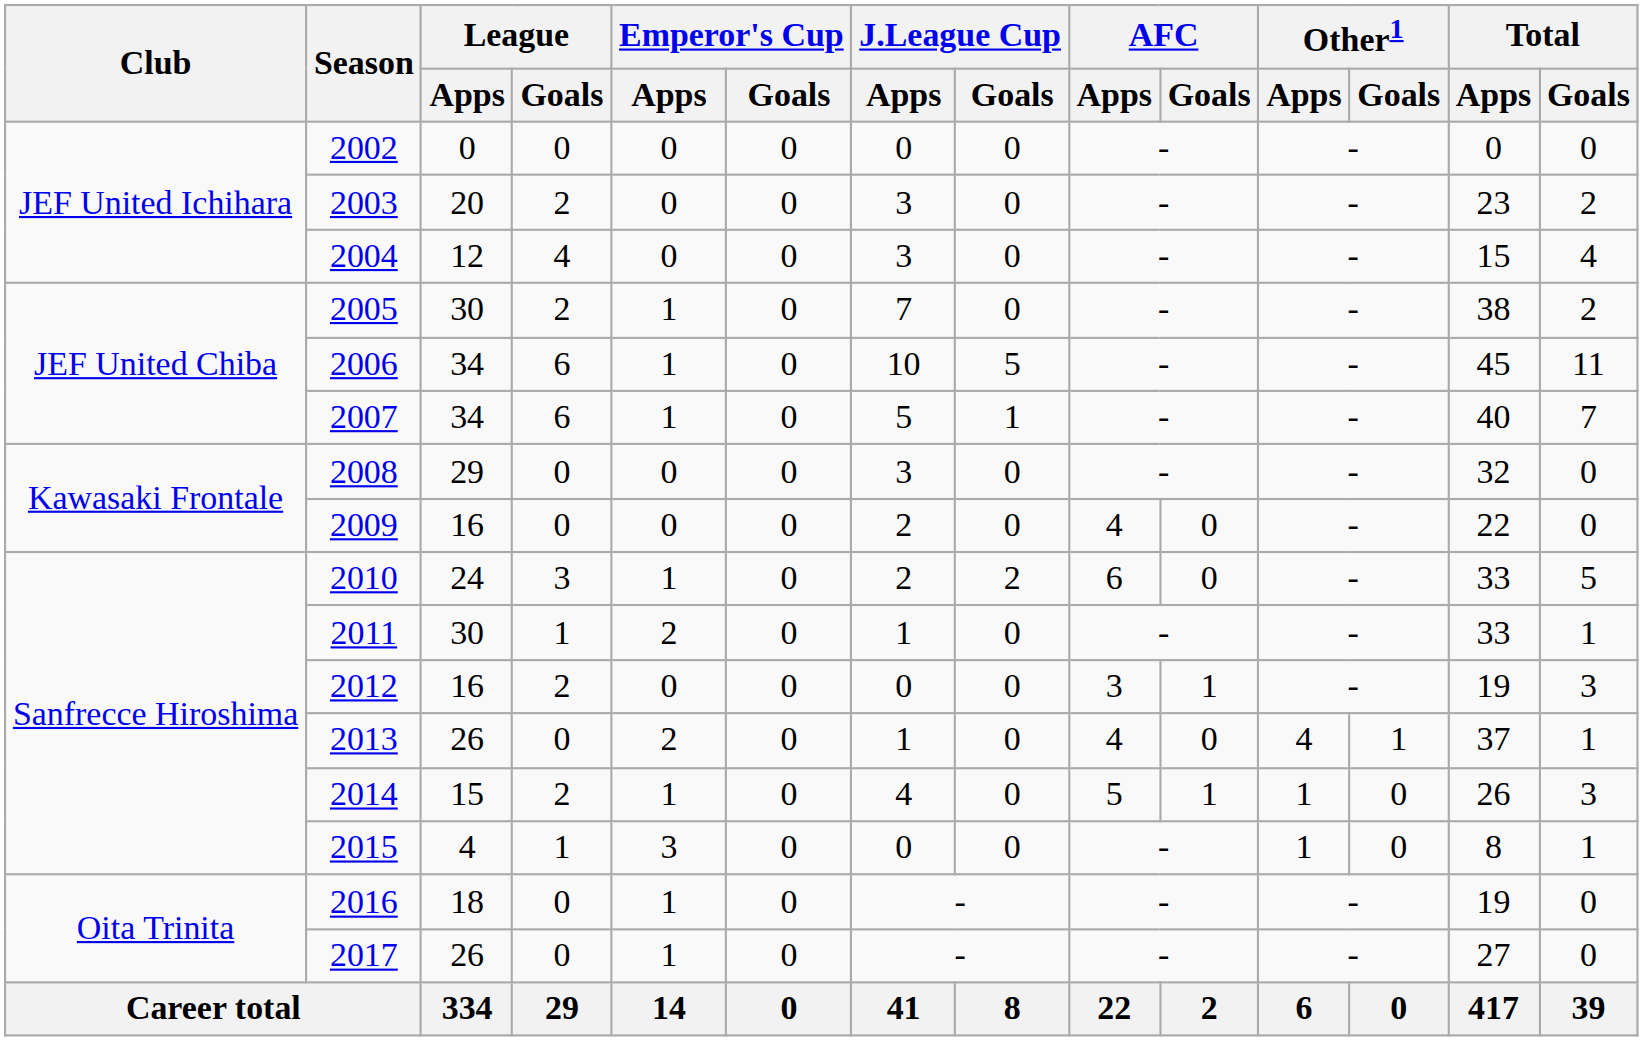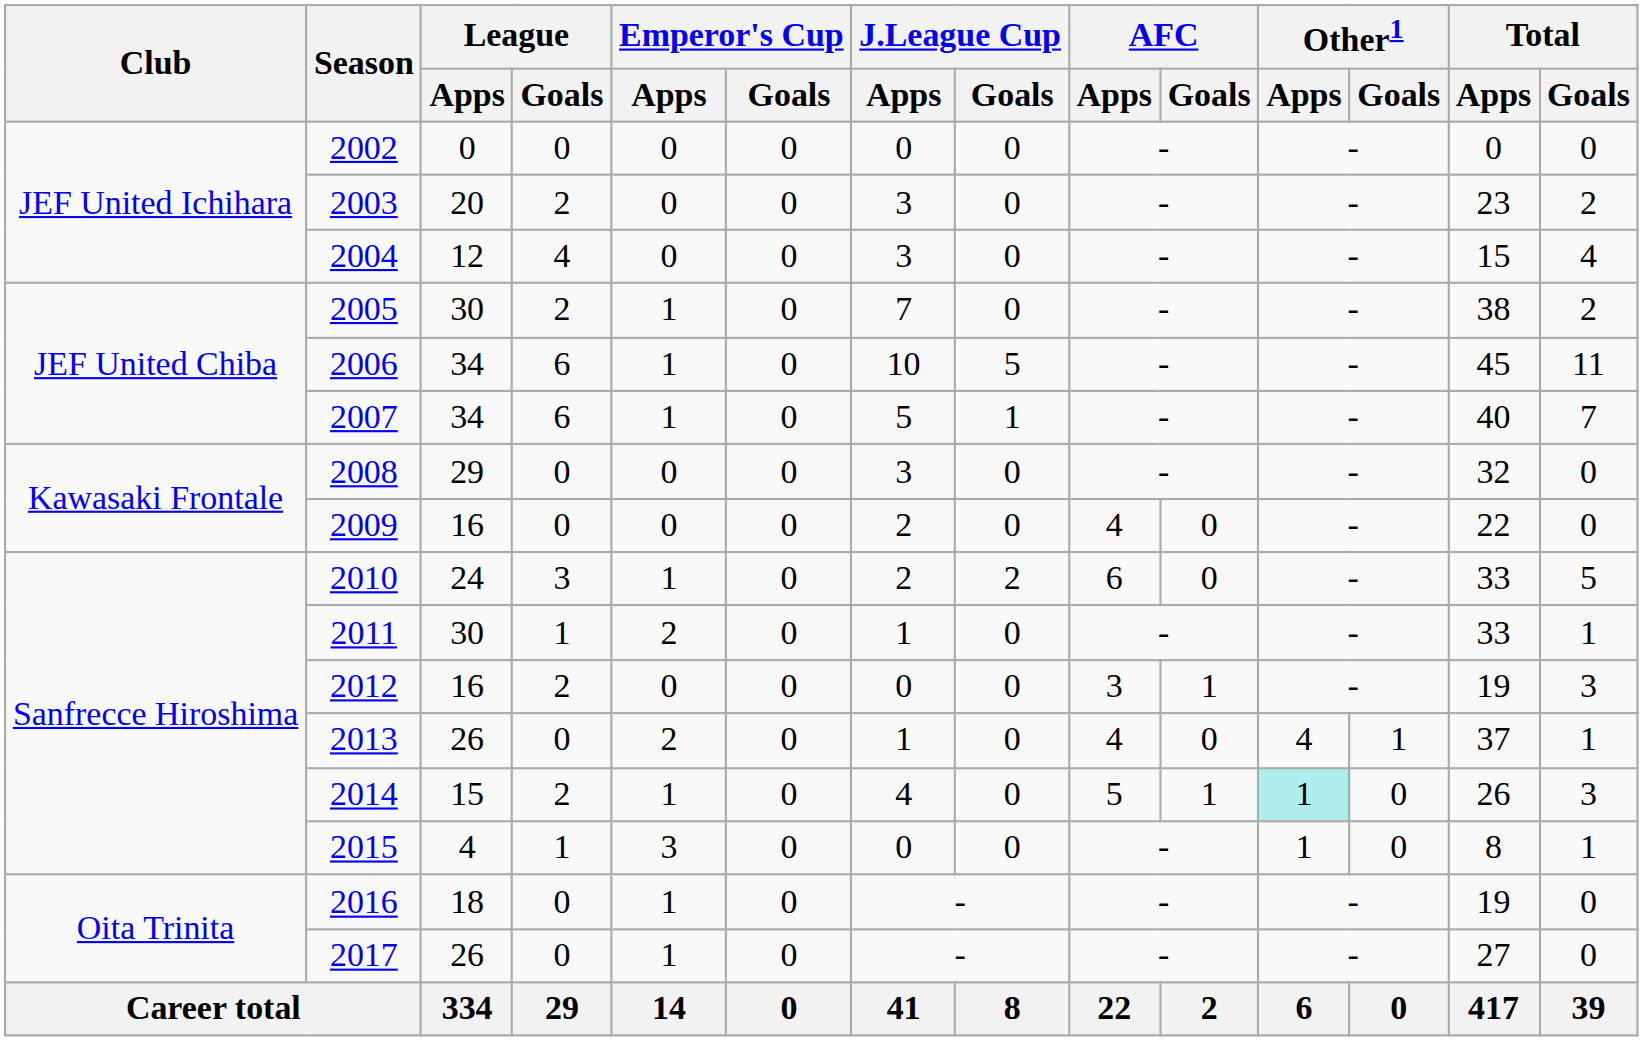(1304, 793) no background -> (1304, 793) paleturquoise background
